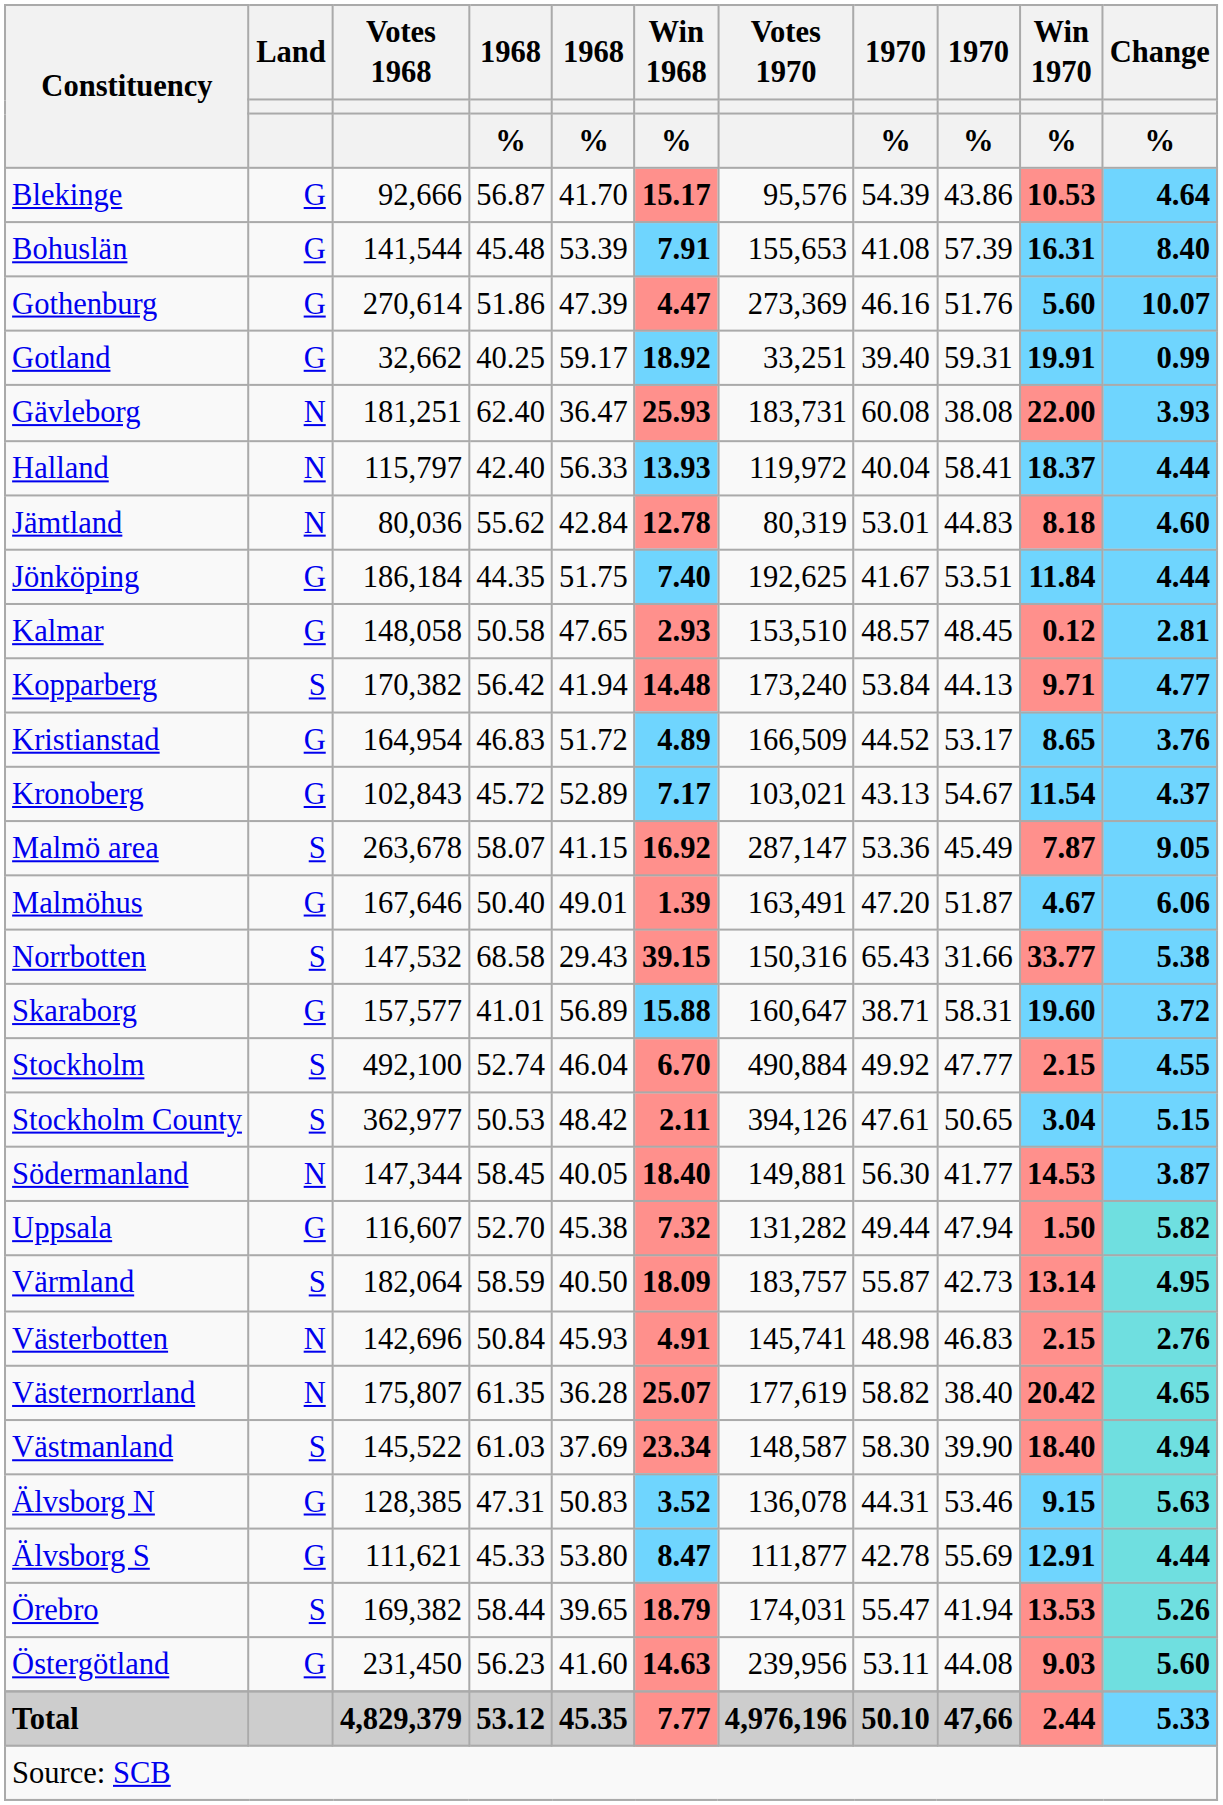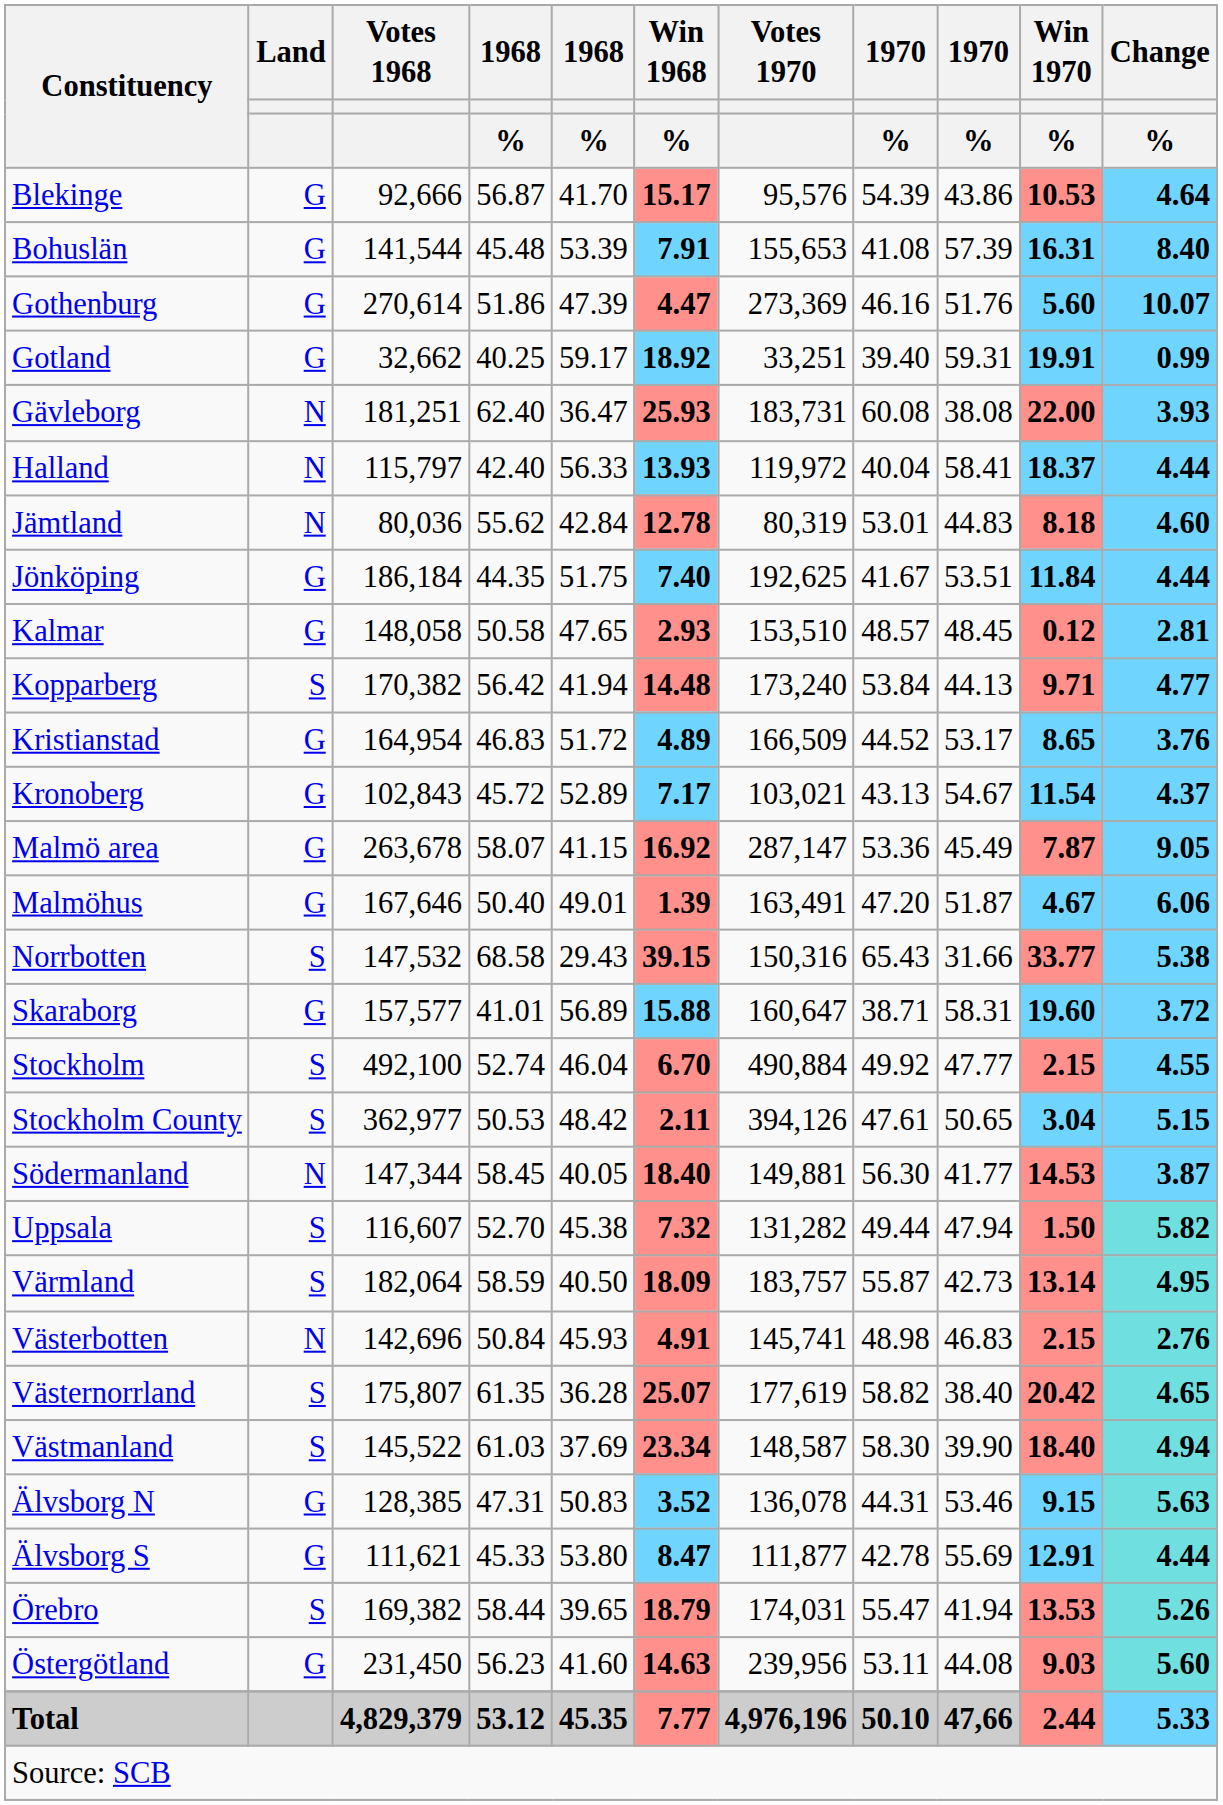(317, 847) S -> (315, 847) G
(315, 1228) G -> (317, 1228) S
(315, 1391) N -> (317, 1391) S
